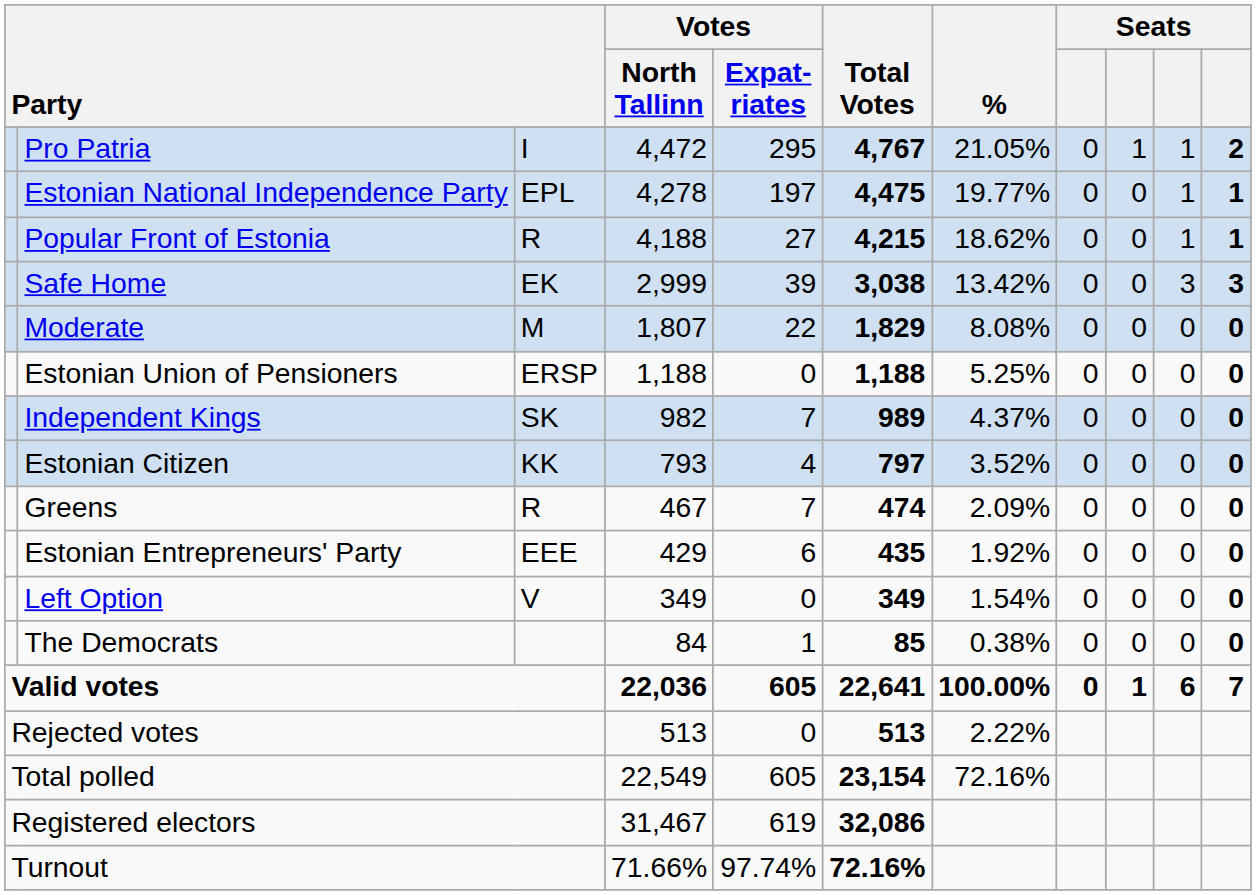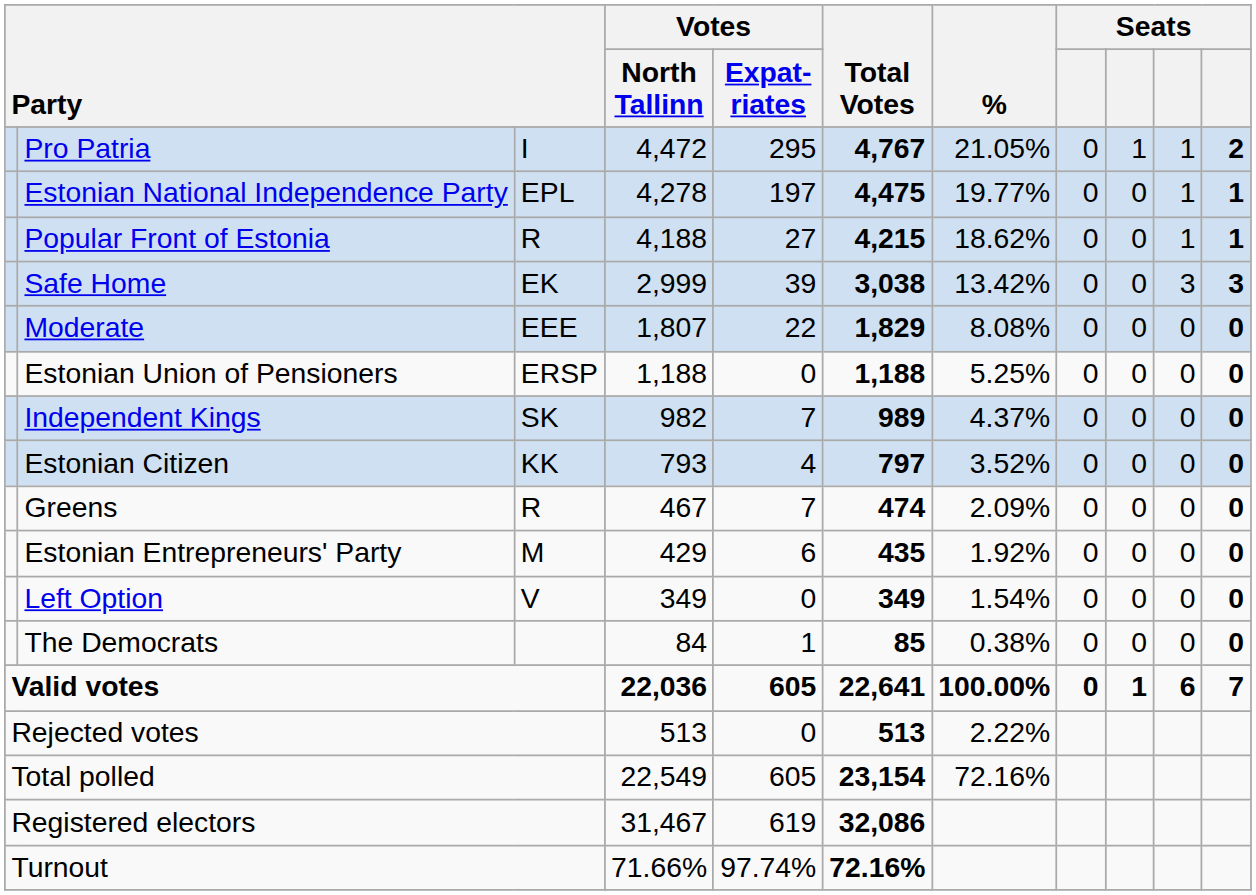(533, 328) M -> (549, 328) EEE
(549, 552) EEE -> (533, 552) M
